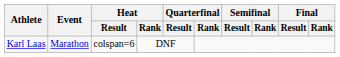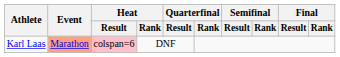(70, 44) no background -> (70, 44) lightsalmon background
(114, 44) no background -> (114, 44) pink background
